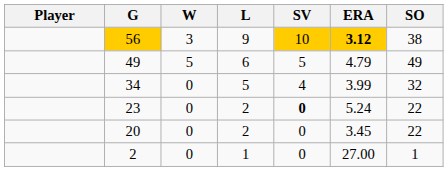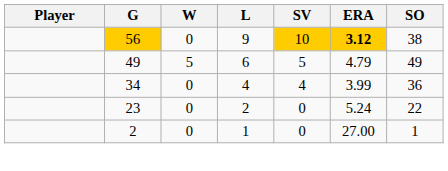(189, 39) 3 -> (189, 39) 0
(246, 85) 5 -> (246, 85) 4
(415, 85) 32 -> (415, 85) 36
(302, 108) bold -> (302, 108) normal
- row: (133, 131)
